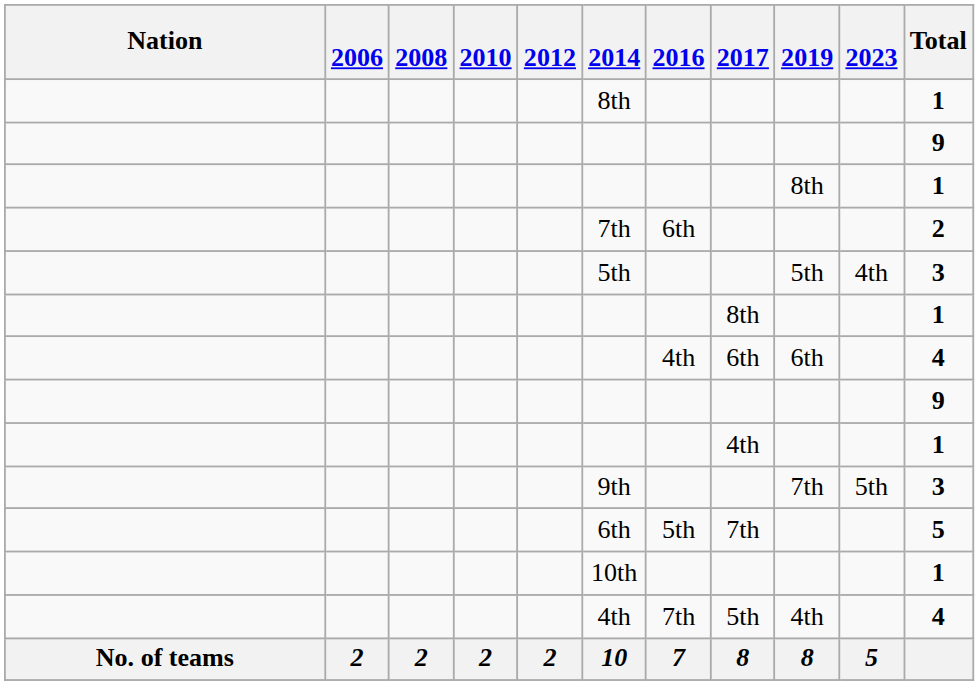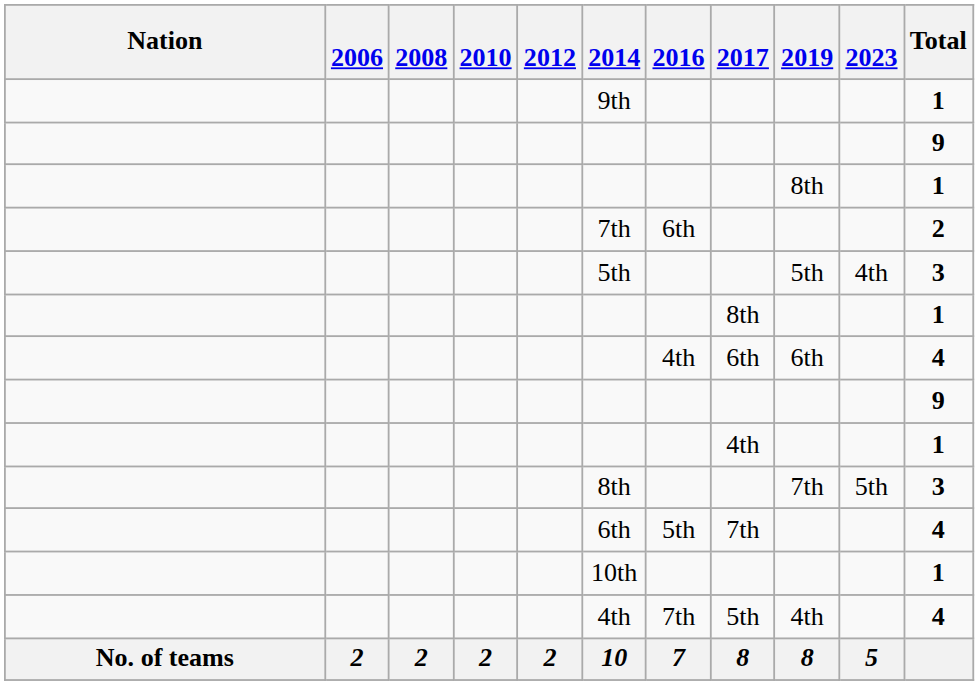(614, 100) 8th -> (614, 100) 9th
(614, 487) 9th -> (614, 487) 8th
(938, 530) 5 -> (938, 530) 4
